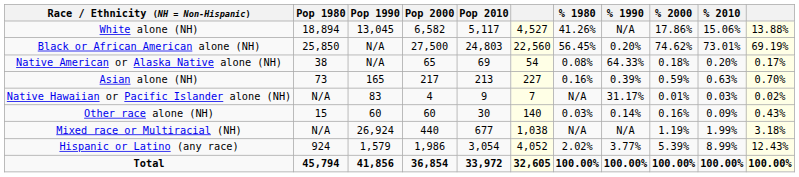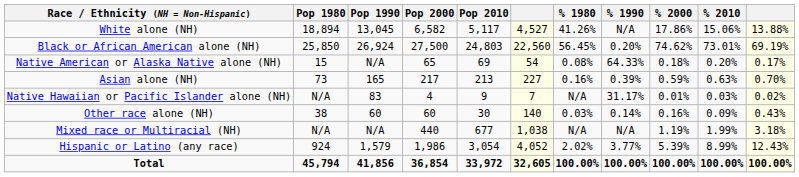(375, 46) N/A -> (375, 46) 26,924
(321, 63) 38 -> (321, 63) 15
(321, 113) 15 -> (321, 113) 38
(375, 130) 26,924 -> (375, 130) N/A
